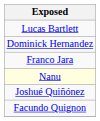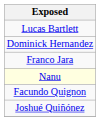(50, 92) Joshué Quiñónez -> (50, 92) Facundo Quignon
(50, 108) Facundo Quignon -> (50, 108) Joshué Quiñónez
